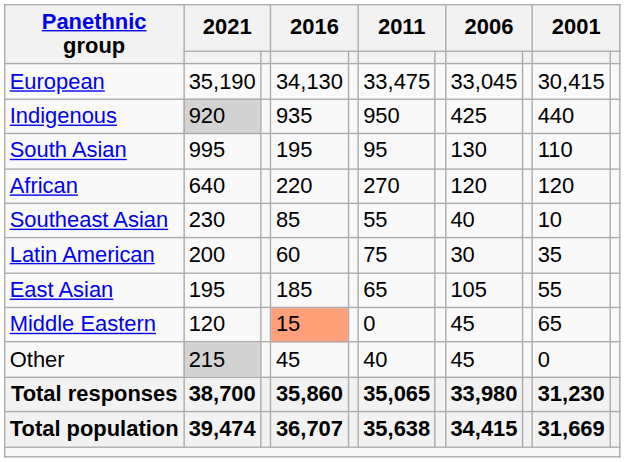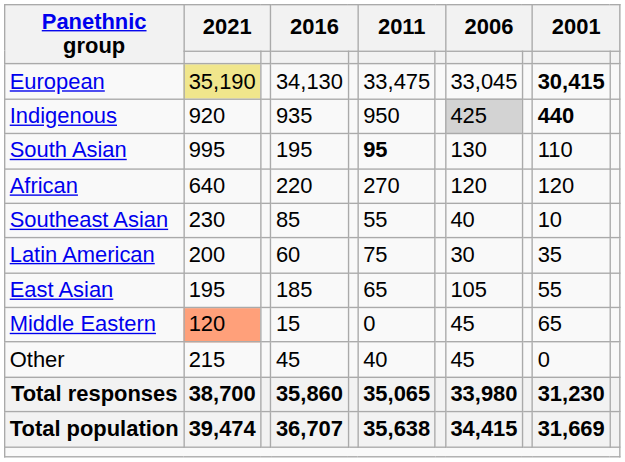(222, 81) no background -> (222, 81) khaki background
(571, 81) normal -> (571, 81) bold
(207, 116) lightgrey background -> (207, 116) no background
(469, 116) no background -> (469, 116) lightgrey background
(556, 116) normal -> (556, 116) bold
(375, 150) normal -> (375, 150) bold
(207, 324) no background -> (207, 324) lightsalmon background
(288, 324) lightsalmon background -> (288, 324) no background
(207, 359) lightgrey background -> (207, 359) no background
